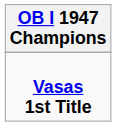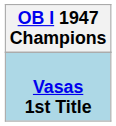(58, 96) no background -> (58, 96) lightblue background
